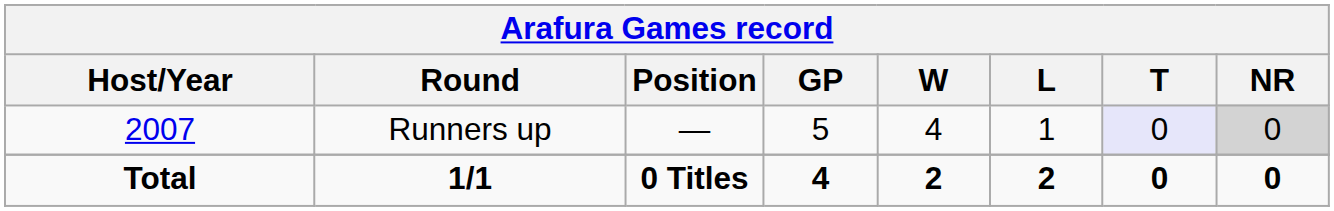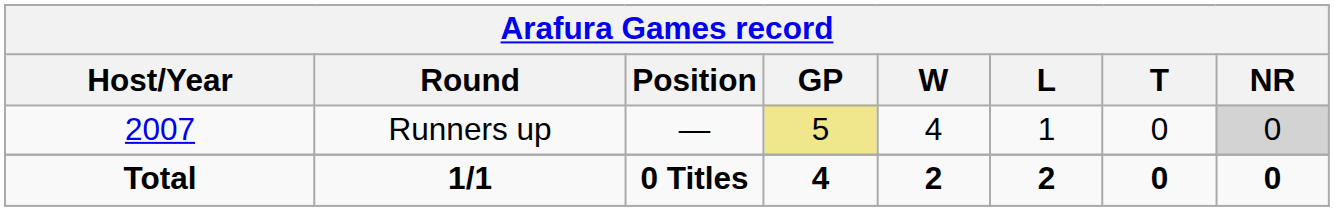(820, 129) no background -> (820, 129) khaki background
(1159, 129) lavender background -> (1159, 129) no background
